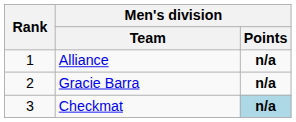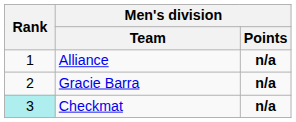(30, 106) no background -> (30, 106) paleturquoise background
(266, 106) lightblue background -> (266, 106) no background
